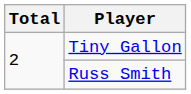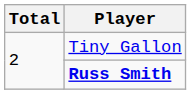(120, 75) normal -> (120, 75) bold
